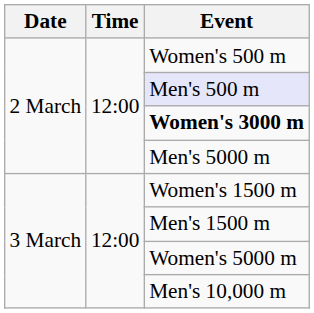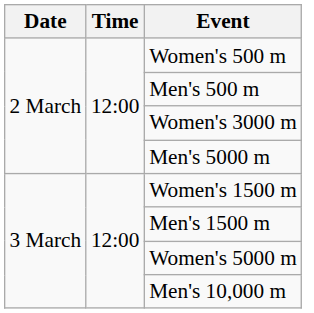(204, 88) lavender background -> (204, 88) no background
(227, 122) bold -> (223, 122) normal
